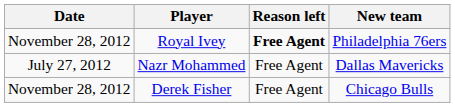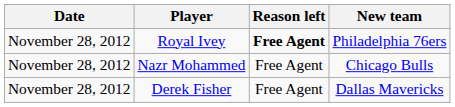(69, 65) July 27, 2012 -> (69, 65) November 28, 2012
(389, 65) Dallas Mavericks -> (389, 65) Chicago Bulls
(389, 89) Chicago Bulls -> (389, 89) Dallas Mavericks
